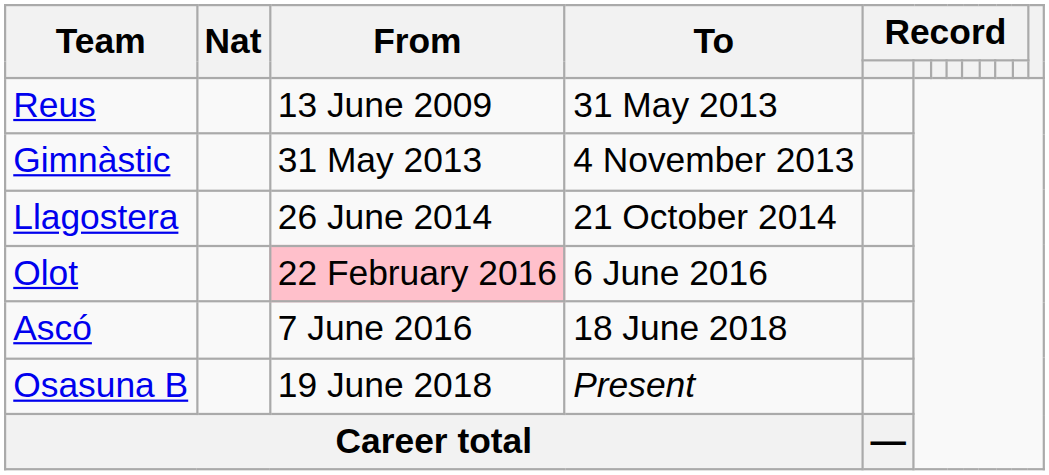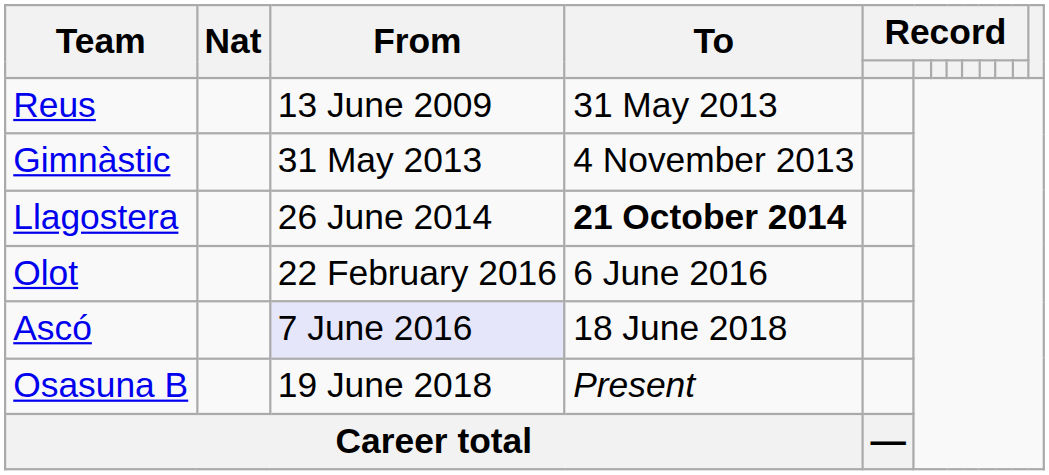(705, 217) normal -> (710, 217) bold
(417, 273) pink background -> (417, 273) no background
(375, 329) no background -> (375, 329) lavender background
